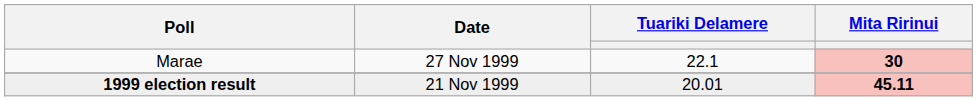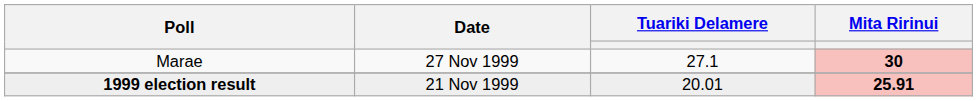(702, 61) 22.1 -> (702, 61) 27.1
(894, 85) 45.11 -> (894, 85) 25.91
